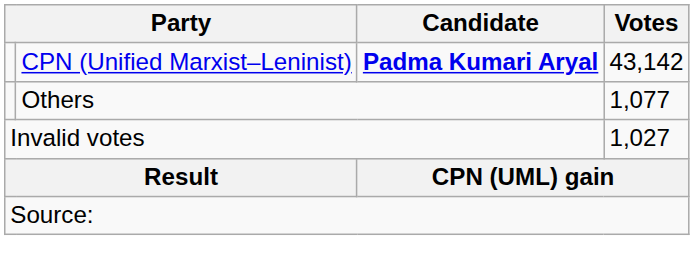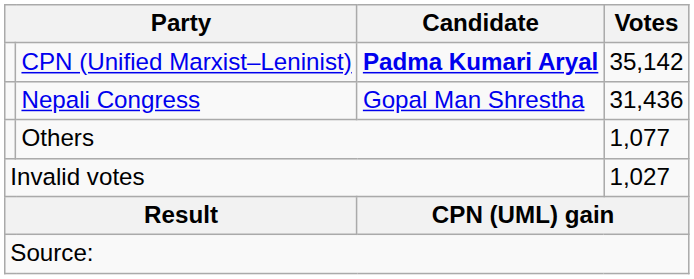(646, 61) 43,142 -> (646, 61) 35,142
+ row: (111, 100)
